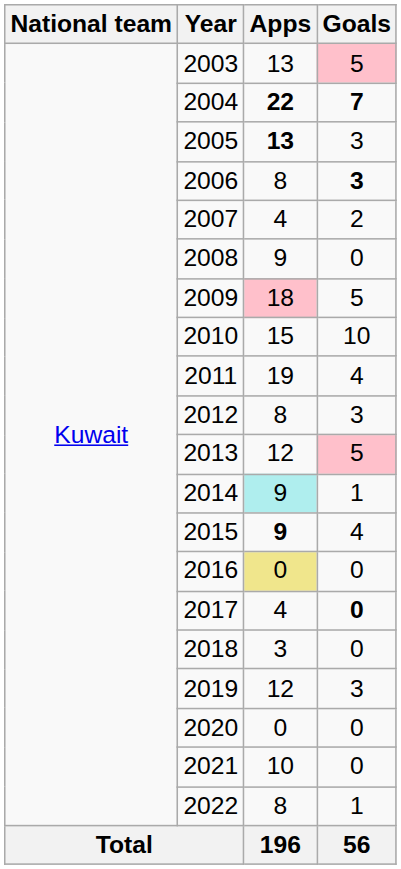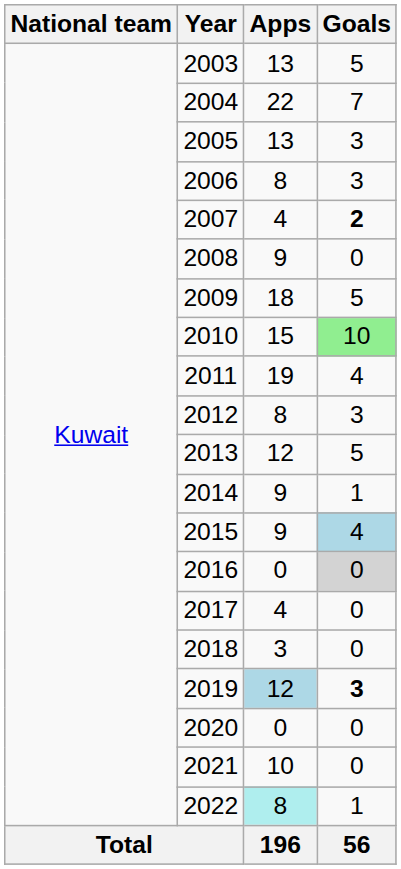(357, 63) pink background -> (357, 63) no background
(280, 102) bold -> (280, 102) normal
(357, 102) bold -> (357, 102) normal
(280, 141) bold -> (280, 141) normal
(357, 180) bold -> (357, 180) normal
(357, 219) normal -> (357, 219) bold
(280, 297) pink background -> (280, 297) no background
(357, 336) no background -> (357, 336) lightgreen background
(357, 453) pink background -> (357, 453) no background
(280, 492) paleturquoise background -> (280, 492) no background
(280, 532) bold -> (280, 532) normal
(357, 532) no background -> (357, 532) lightblue background
(280, 571) khaki background -> (280, 571) no background
(357, 571) no background -> (357, 571) lightgrey background
(357, 610) bold -> (357, 610) normal
(280, 688) no background -> (280, 688) lightblue background
(357, 688) normal -> (357, 688) bold
(280, 805) no background -> (280, 805) paleturquoise background
